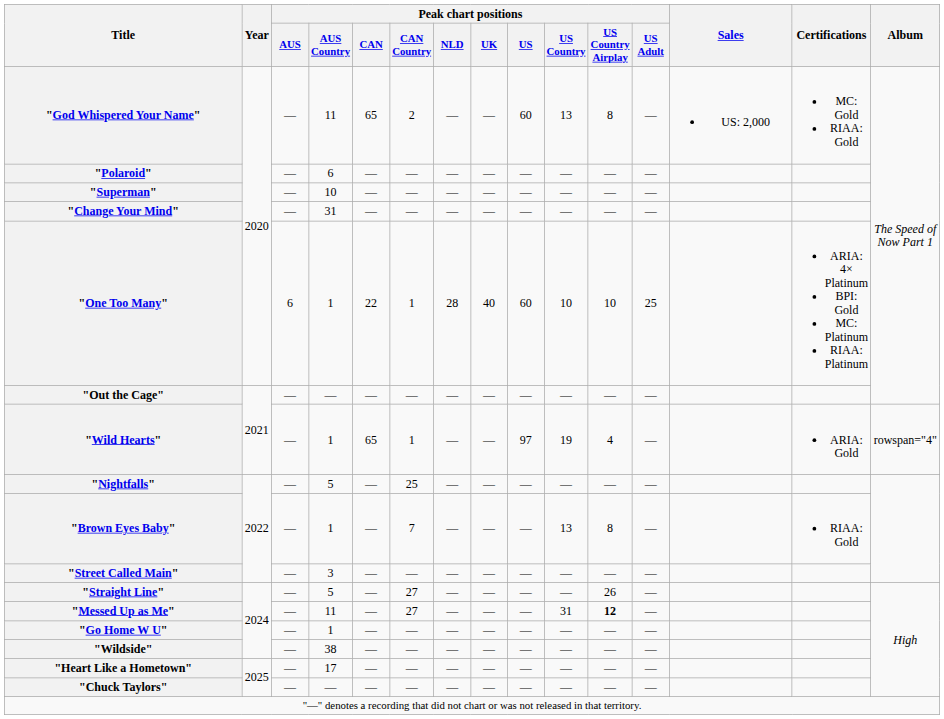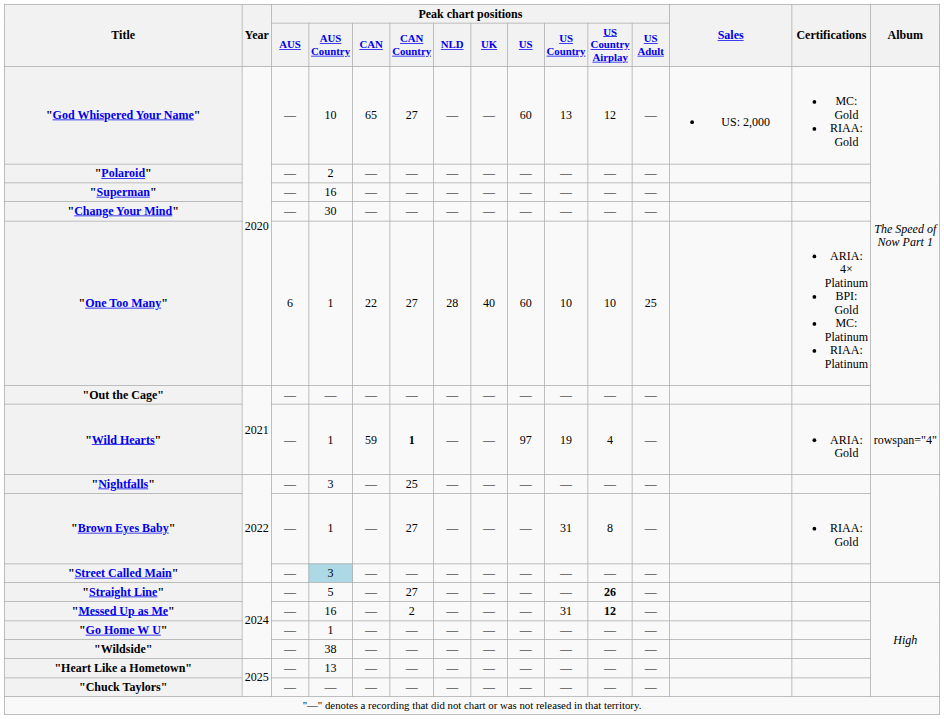(331, 115) 11 -> (331, 115) 10
(412, 115) 2 -> (412, 115) 27
(610, 115) 8 -> (610, 115) 12
(331, 173) 6 -> (331, 173) 2
(331, 192) 10 -> (331, 192) 16
(331, 211) 31 -> (331, 211) 30
(412, 303) 1 -> (412, 303) 27
(371, 439) 65 -> (371, 439) 59
(412, 439) normal -> (412, 439) bold
(331, 484) 5 -> (331, 484) 3
(412, 528) 7 -> (412, 528) 27
(566, 528) 13 -> (566, 528) 31
(331, 573) no background -> (331, 573) lightblue background
(610, 592) normal -> (610, 592) bold
(331, 611) 11 -> (331, 611) 16
(412, 611) 27 -> (412, 611) 2
(331, 668) 17 -> (331, 668) 13
